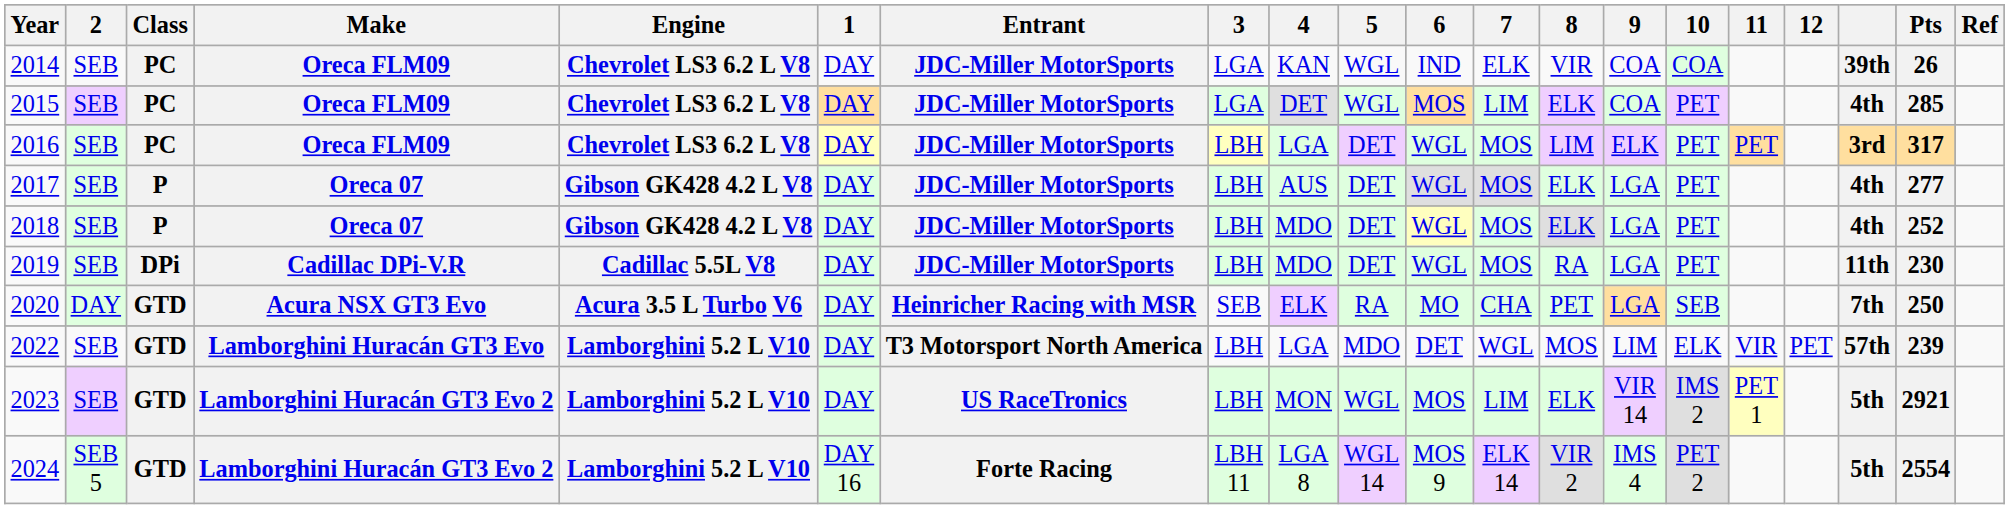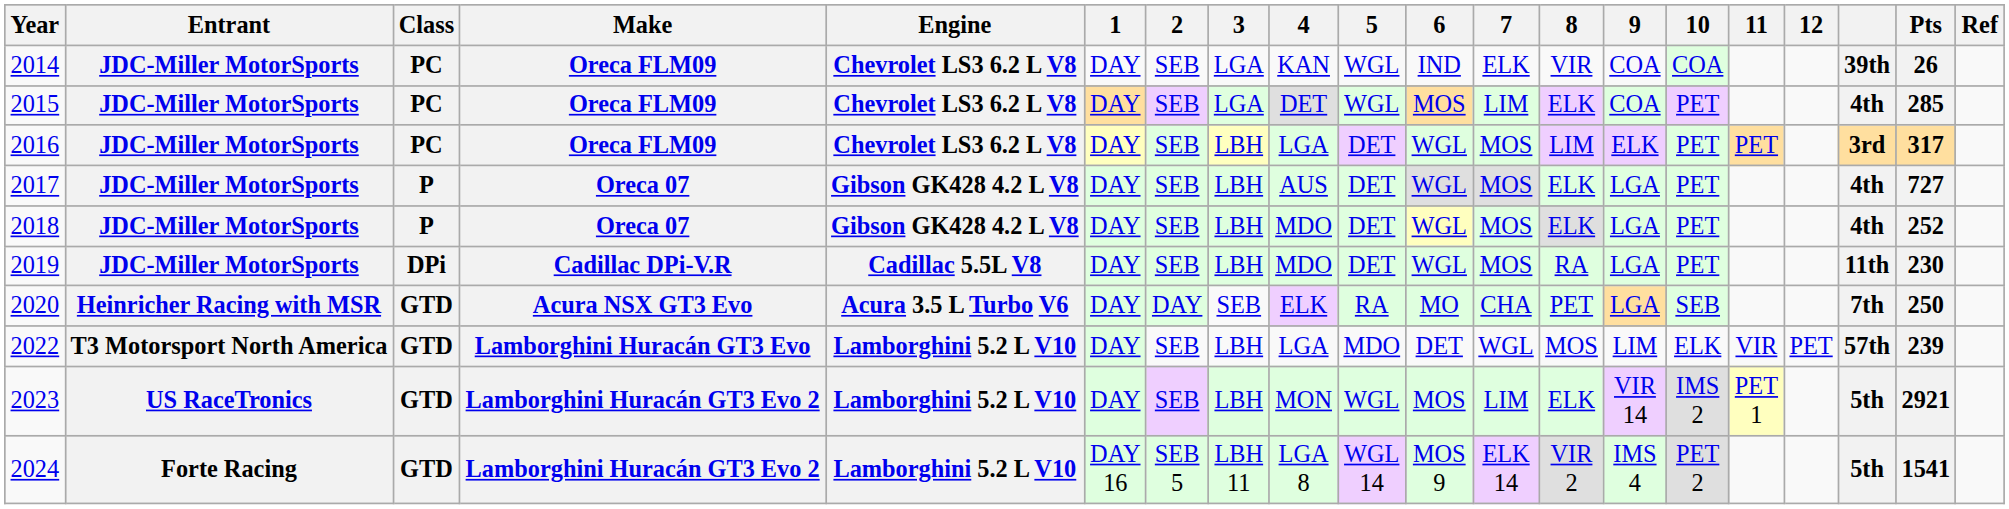columns swapped: (1044, 24) <-> (96, 24)
(1926, 185) 277 -> (1926, 185) 727
(1926, 469) 2554 -> (1926, 469) 1541
